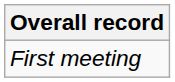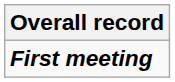(76, 58) normal -> (81, 58) bold
